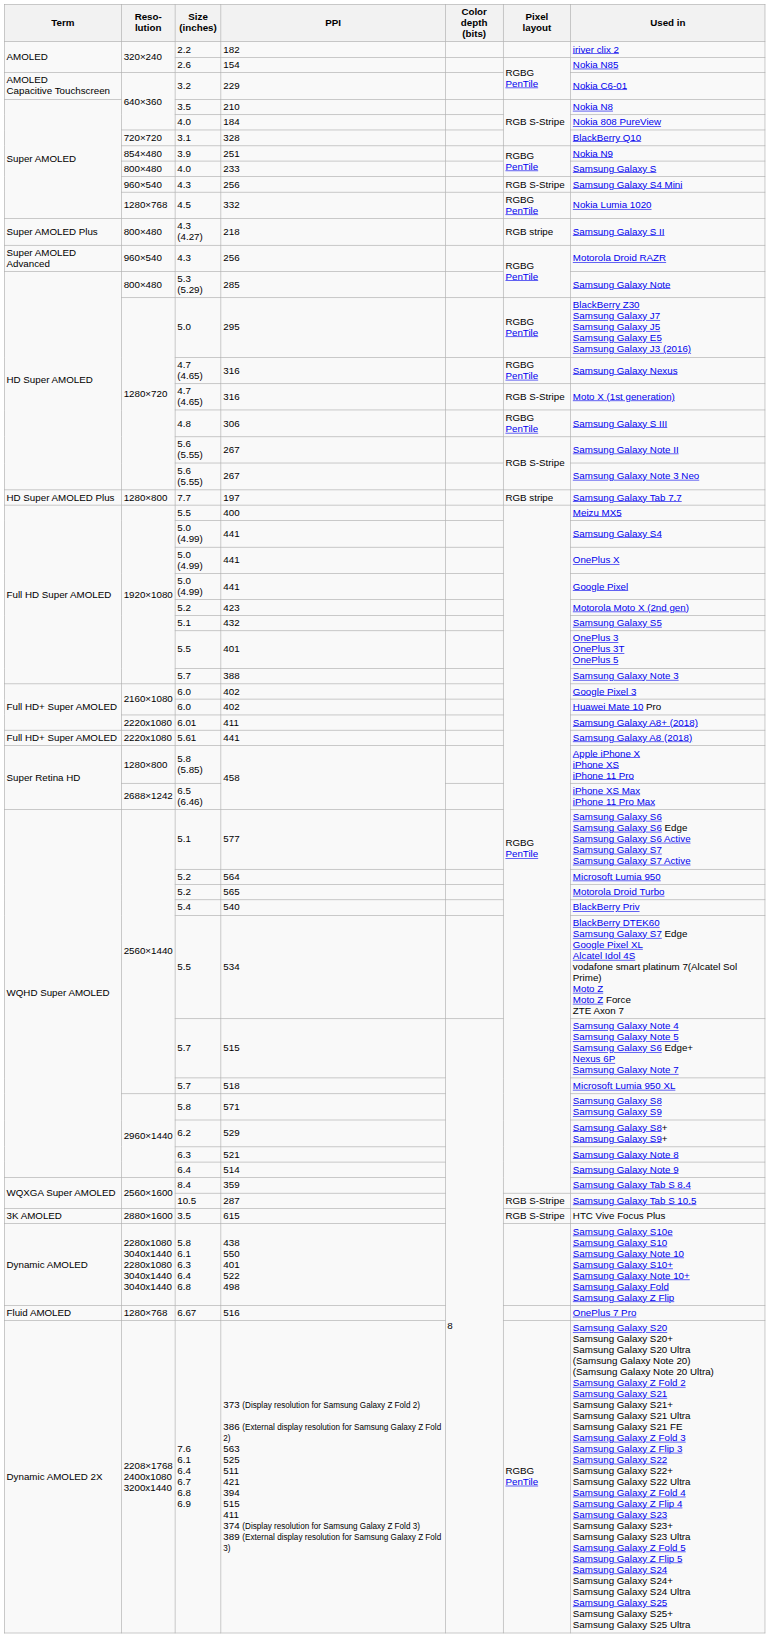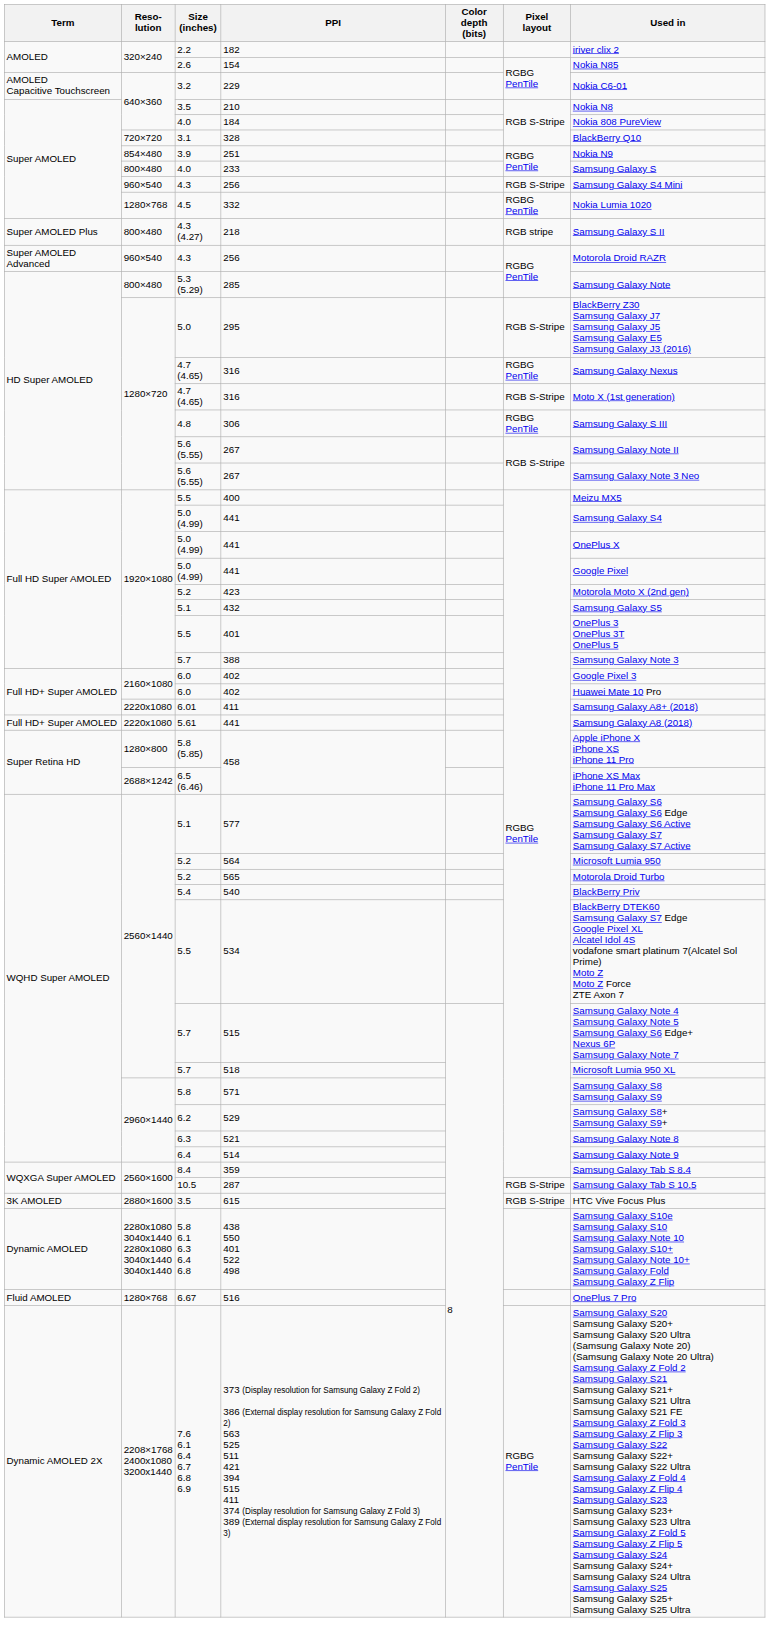(522, 327) RGBG PenTile -> (535, 327) RGB S-Stripe
- row: (184, 497)
